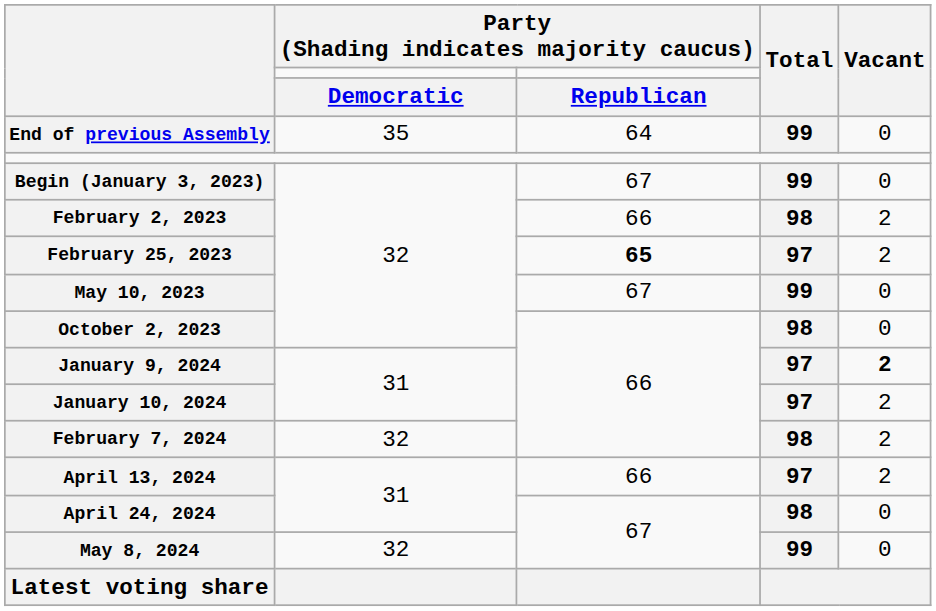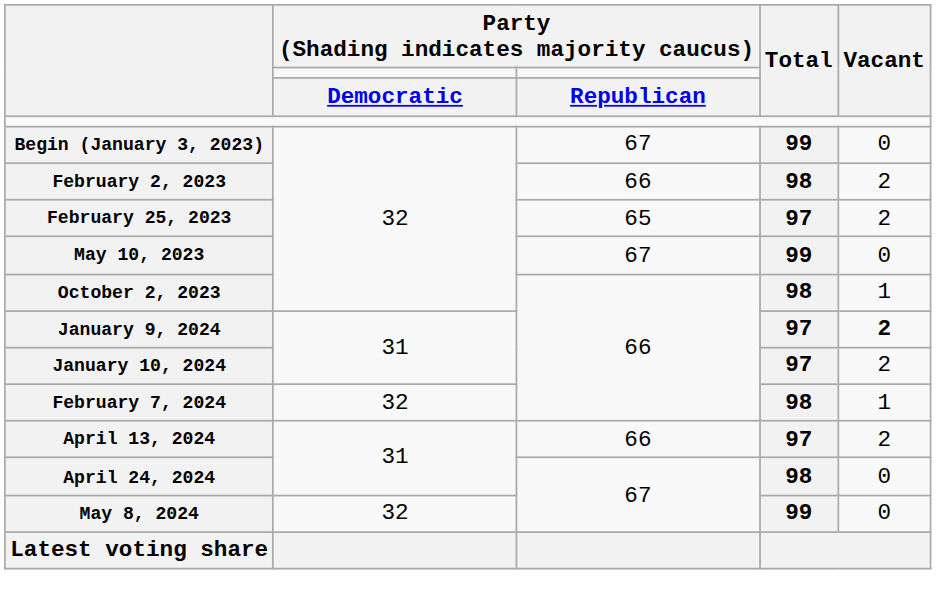- row: (140, 134)
(639, 255) bold -> (638, 218) normal
(885, 329) 0 -> (884, 292) 1
(885, 440) 2 -> (884, 403) 1
